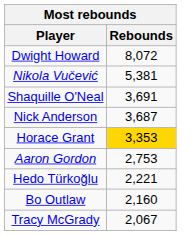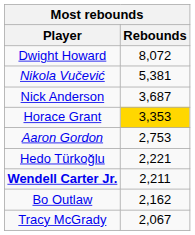- row: (55, 96)
+ row: (62, 179)
(141, 199) 2,160 -> (155, 199) 2,162
